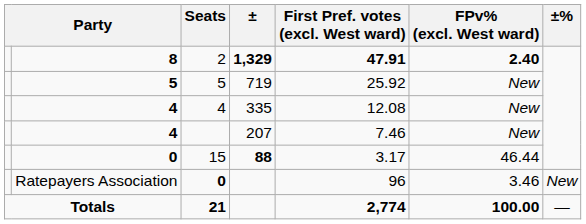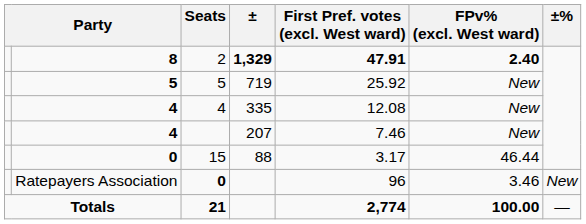(263, 157) bold -> (263, 157) normal
